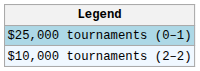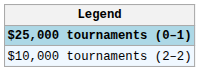(100, 35) normal -> (100, 35) bold
